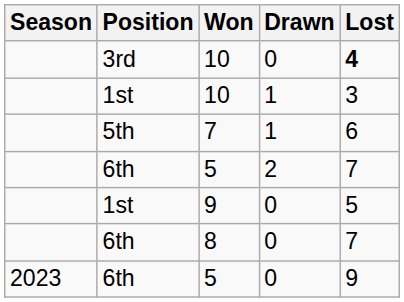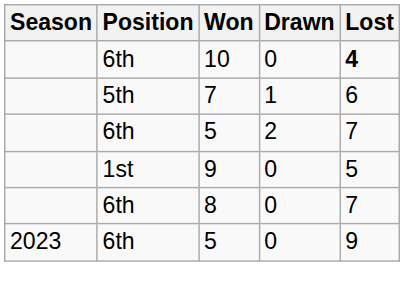(119, 59) 3rd -> (119, 59) 6th
- row: (217, 95)
